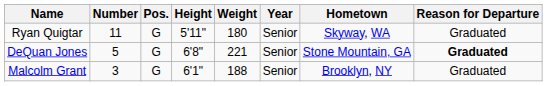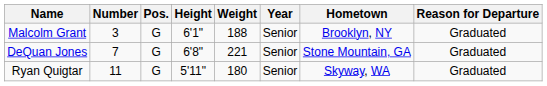rows swapped: (47, 71) <-> (47, 33)
(115, 52) 5 -> (115, 52) 7
(478, 52) bold -> (478, 52) normal
